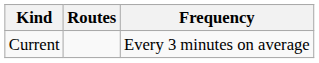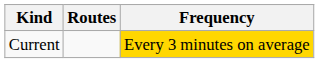(217, 44) no background -> (217, 44) gold background
